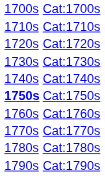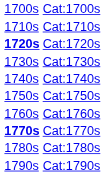(22, 44) normal -> (22, 44) bold
(22, 96) bold -> (22, 96) normal
(22, 131) normal -> (22, 131) bold
